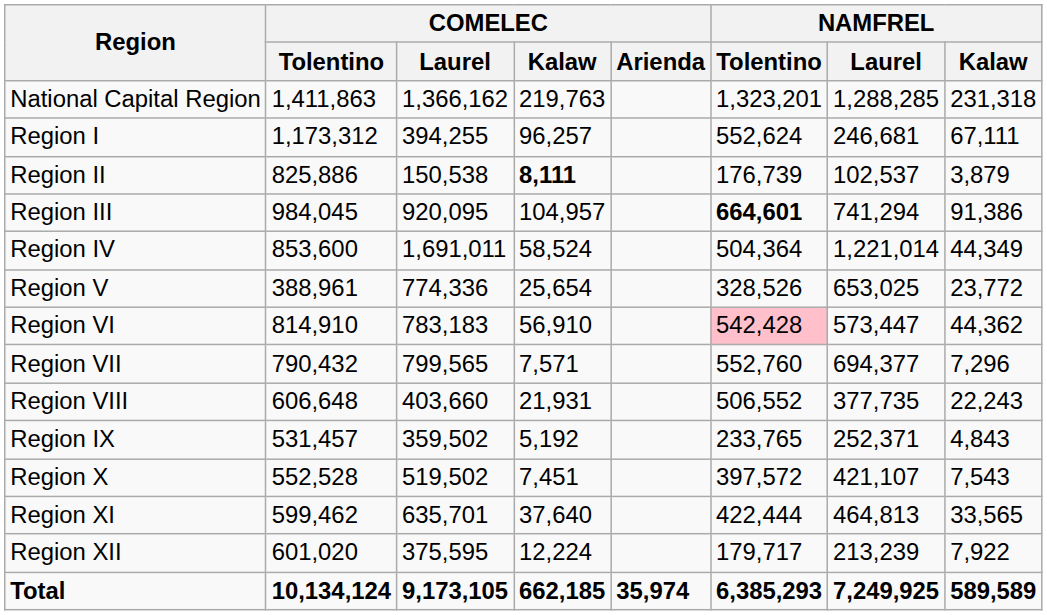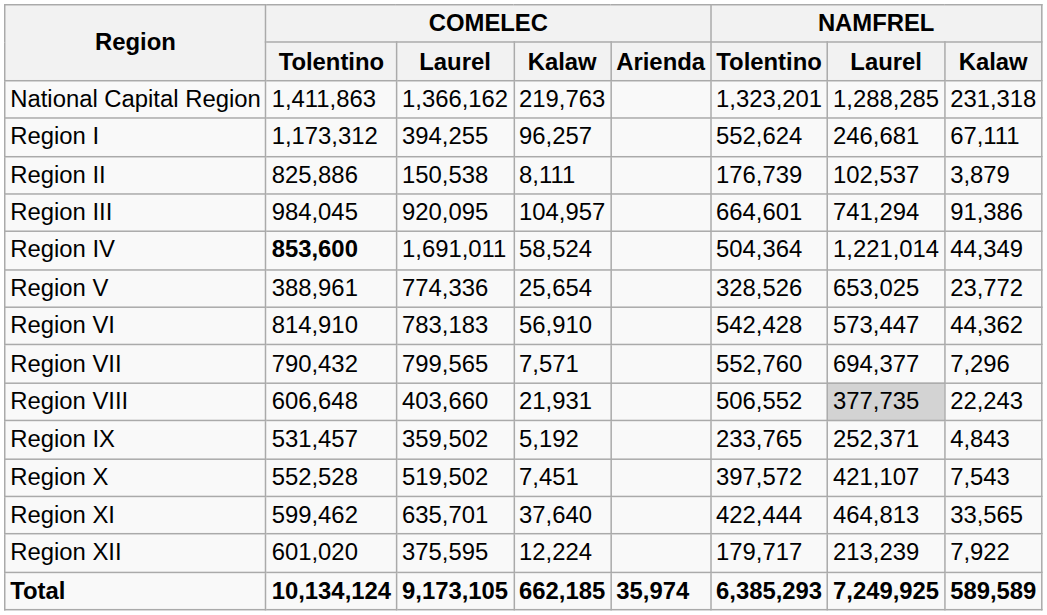(548, 174) bold -> (547, 174) normal
(759, 212) bold -> (759, 212) normal
(315, 250) normal -> (315, 250) bold
(759, 325) pink background -> (759, 325) no background
(876, 401) no background -> (876, 401) lightgrey background
